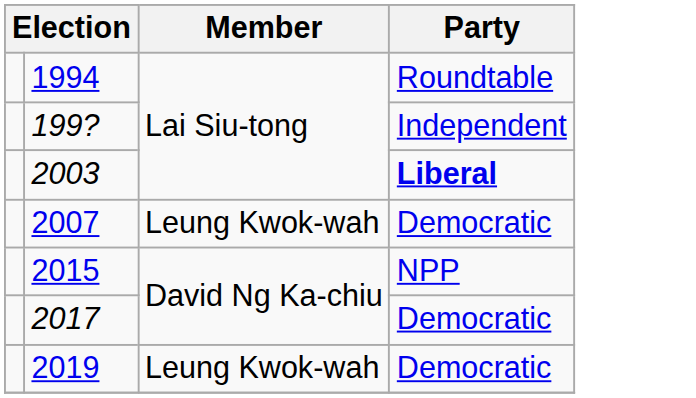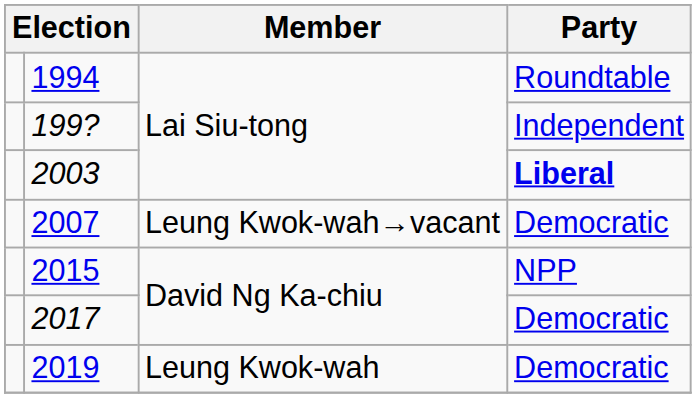(262, 222) Leung Kwok-wah -> (322, 222) Leung Kwok-wah→vacant
